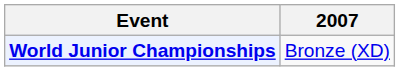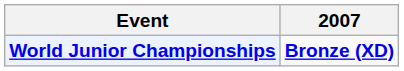(337, 50) normal -> (339, 50) bold
